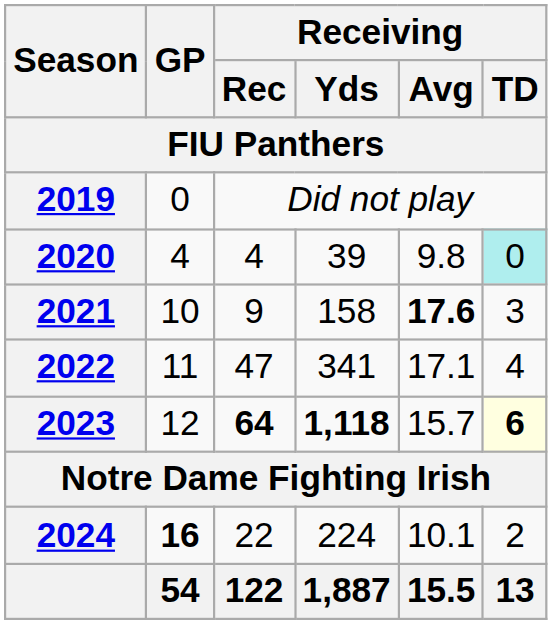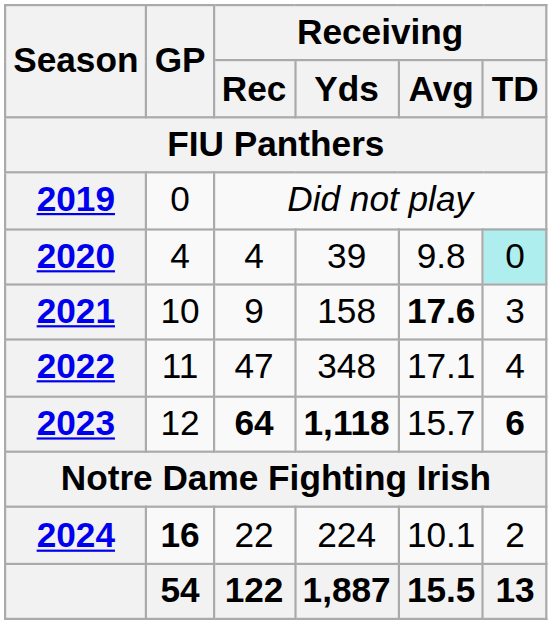(347, 367) 341 -> (347, 367) 348
(515, 423) lightyellow background -> (515, 423) no background
